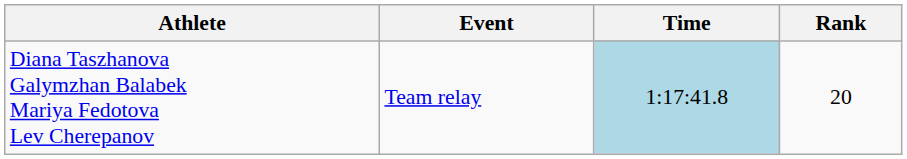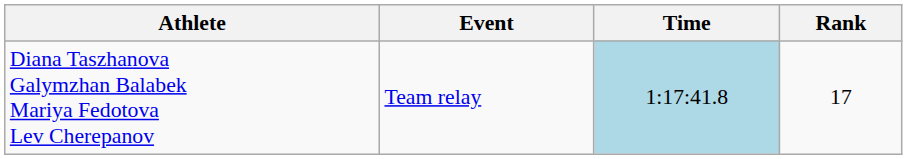(841, 97) 20 -> (841, 97) 17
